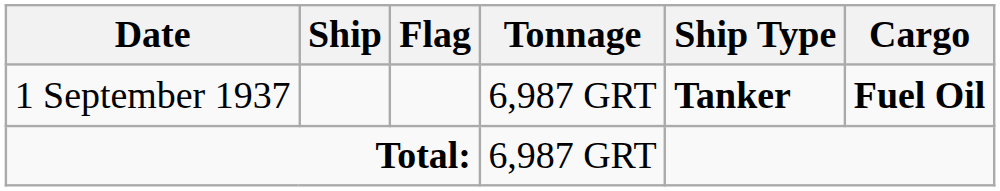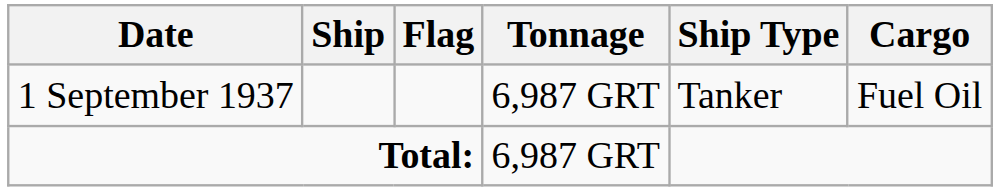(733, 94) bold -> (730, 94) normal
(920, 94) bold -> (920, 94) normal
